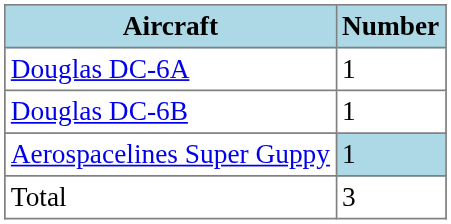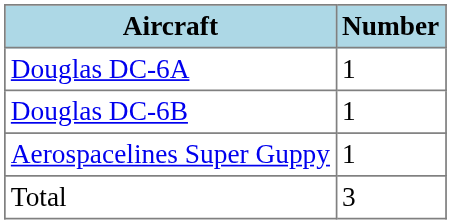(349, 154) lightblue background -> (349, 154) no background
